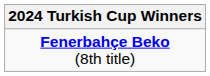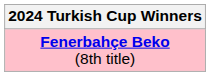(105, 50) no background -> (105, 50) pink background
